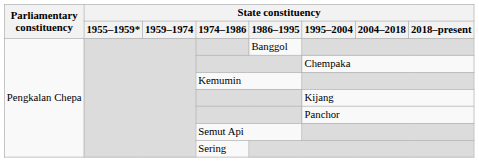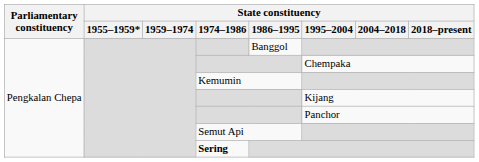(212, 149) normal -> (213, 149) bold
